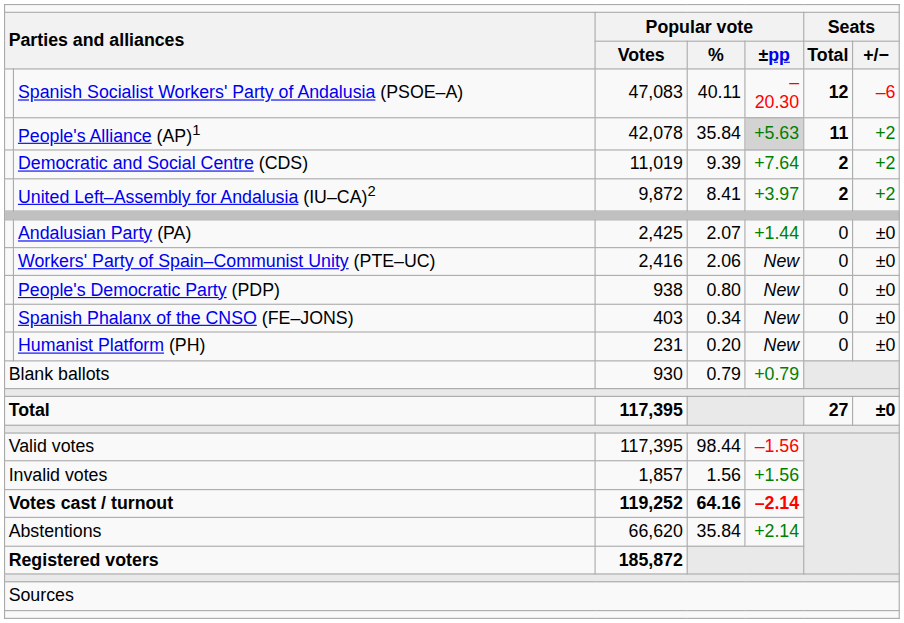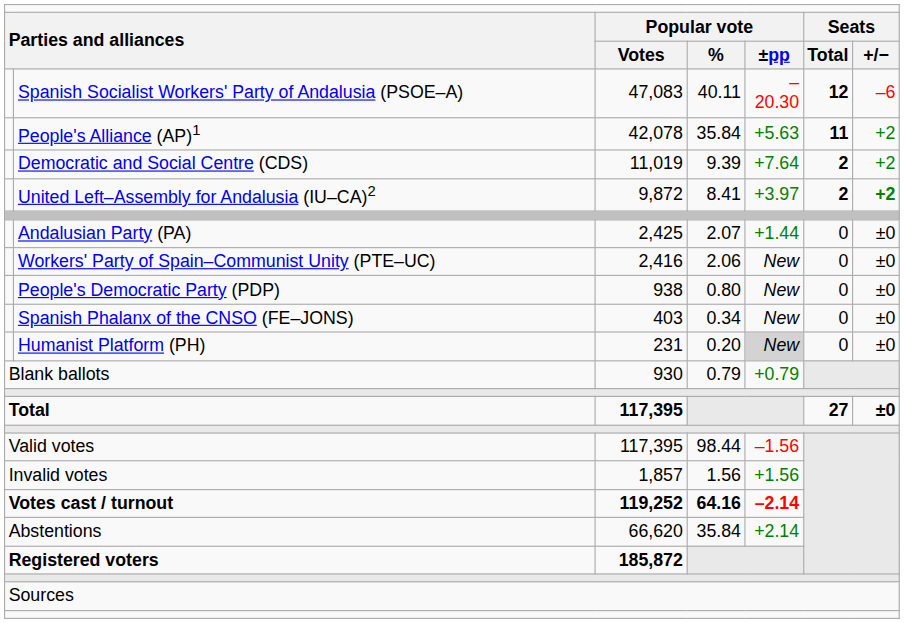(777, 133) lightgrey background -> (777, 133) no background
(885, 194) normal -> (885, 194) bold
(781, 346) no background -> (781, 346) lightgrey background
